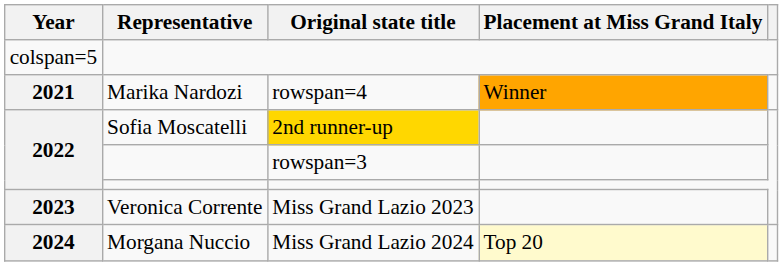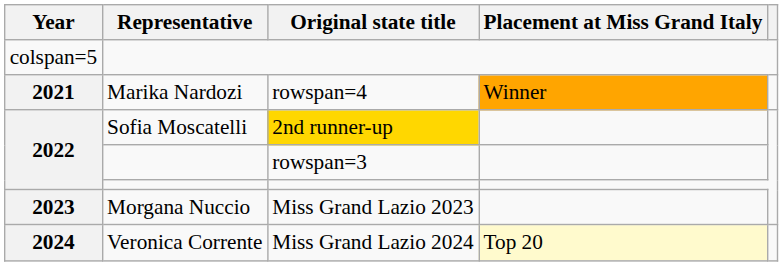(185, 207) Veronica Corrente -> (179, 207) Morgana Nuccio
(179, 242) Morgana Nuccio -> (185, 242) Veronica Corrente
